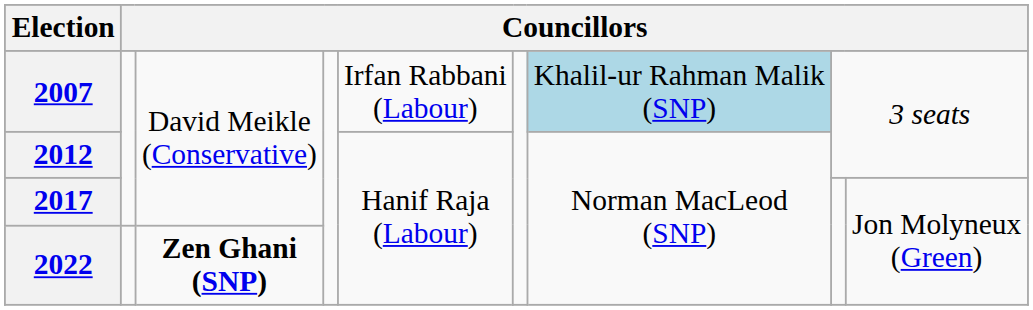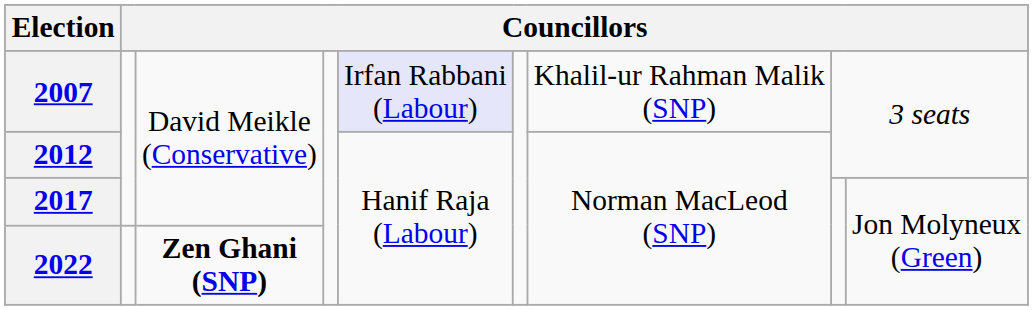(425, 91) no background -> (425, 91) lavender background
(679, 91) lightblue background -> (679, 91) no background
